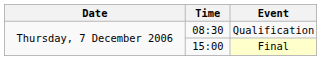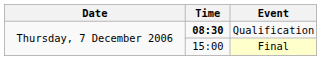(208, 30) normal -> (208, 30) bold
